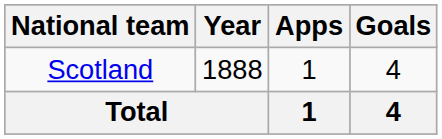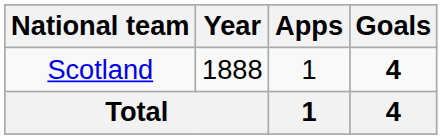(393, 69) normal -> (393, 69) bold
